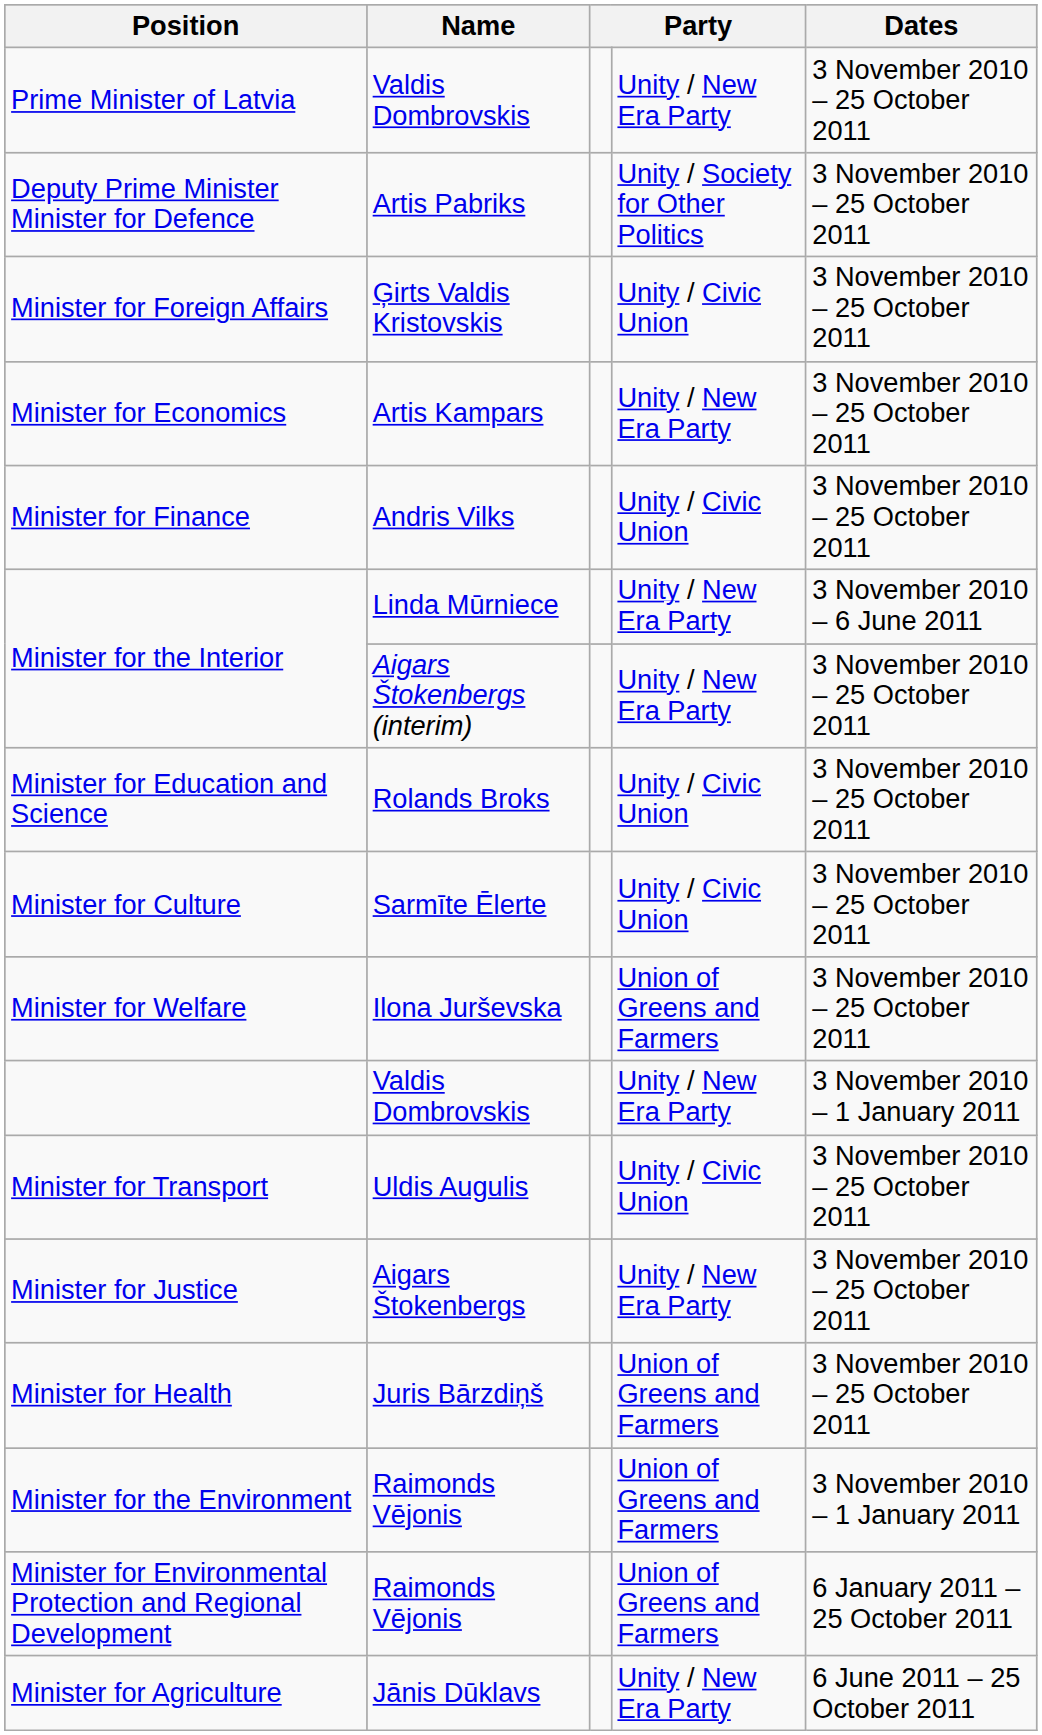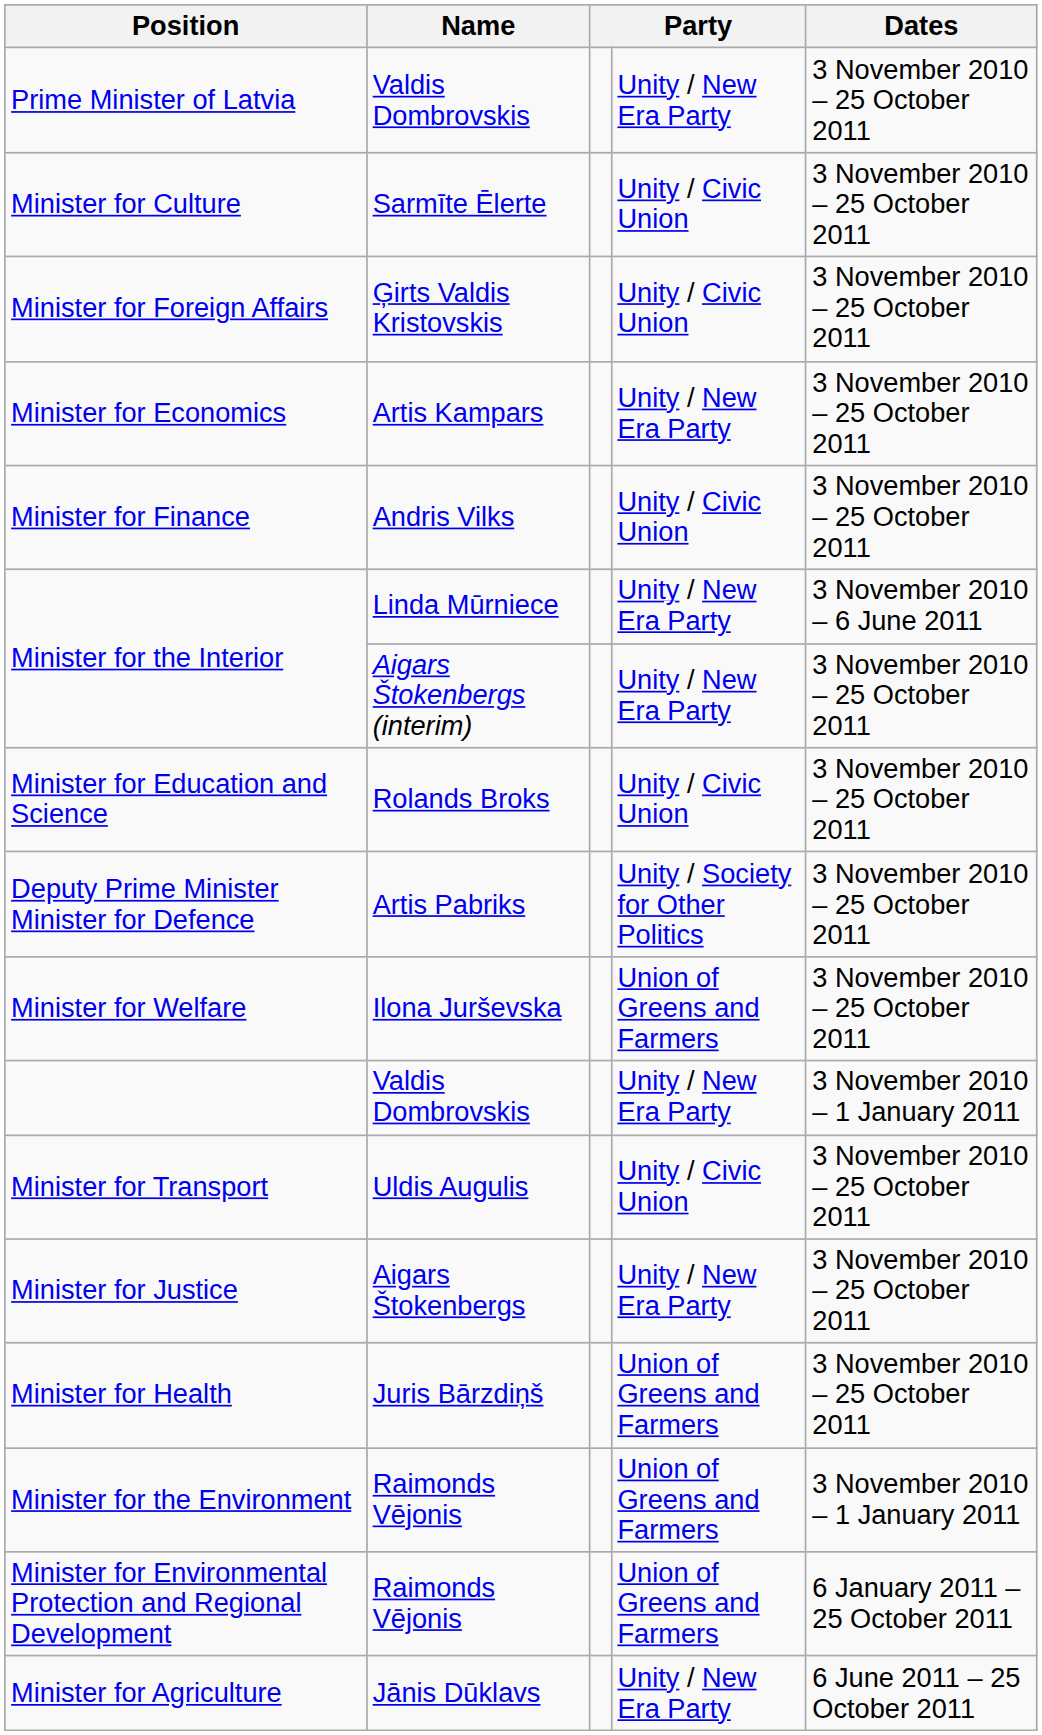rows swapped: (145, 204) <-> (126, 903)
